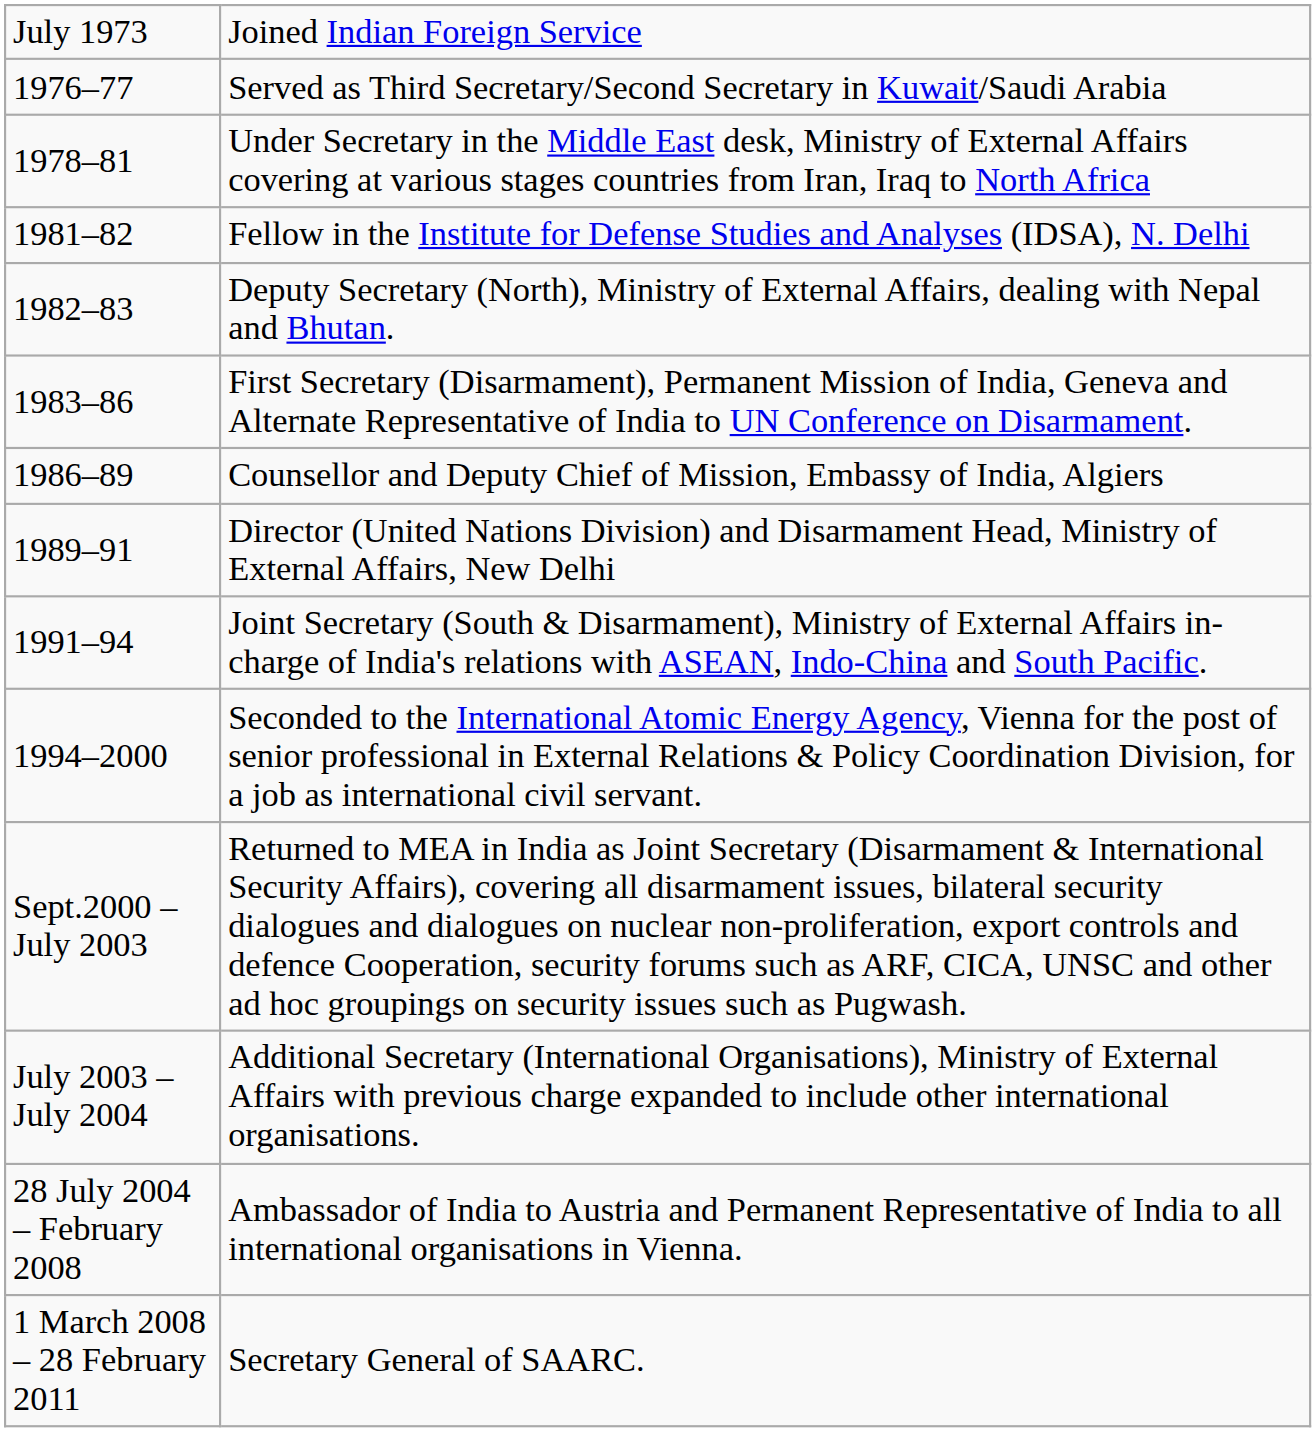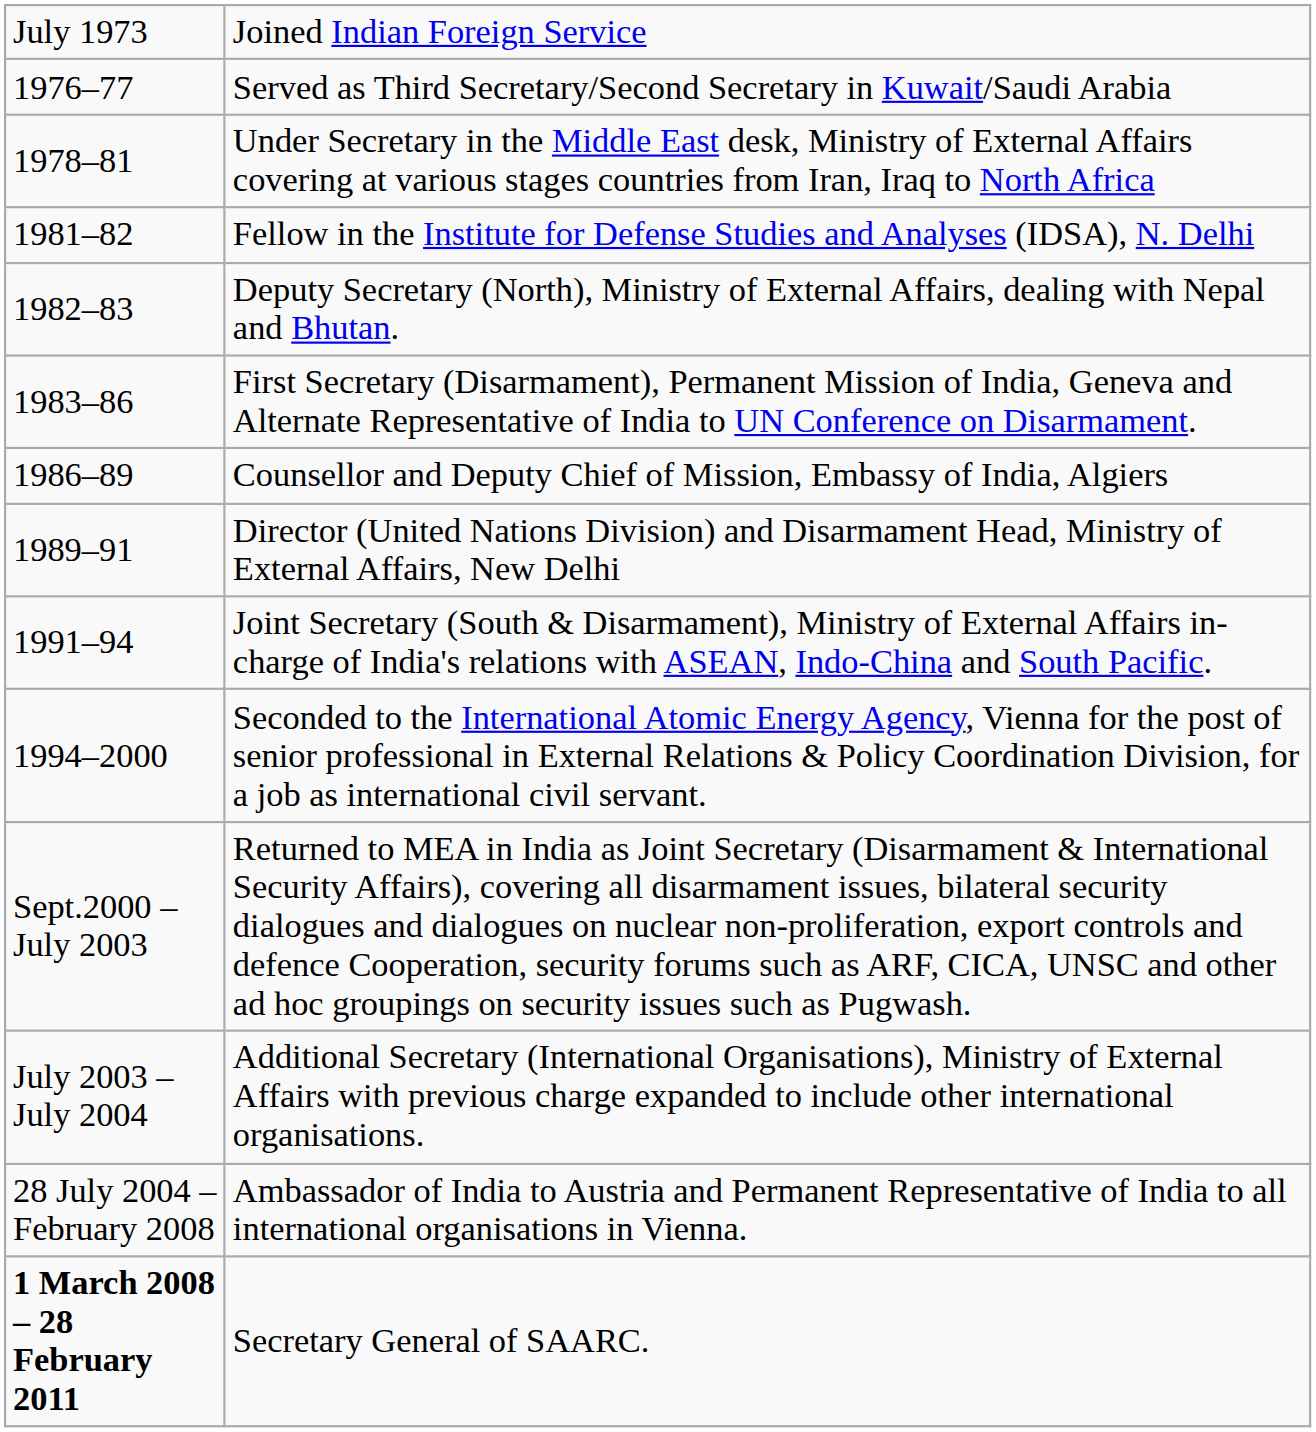(110, 1360) normal -> (114, 1340) bold
